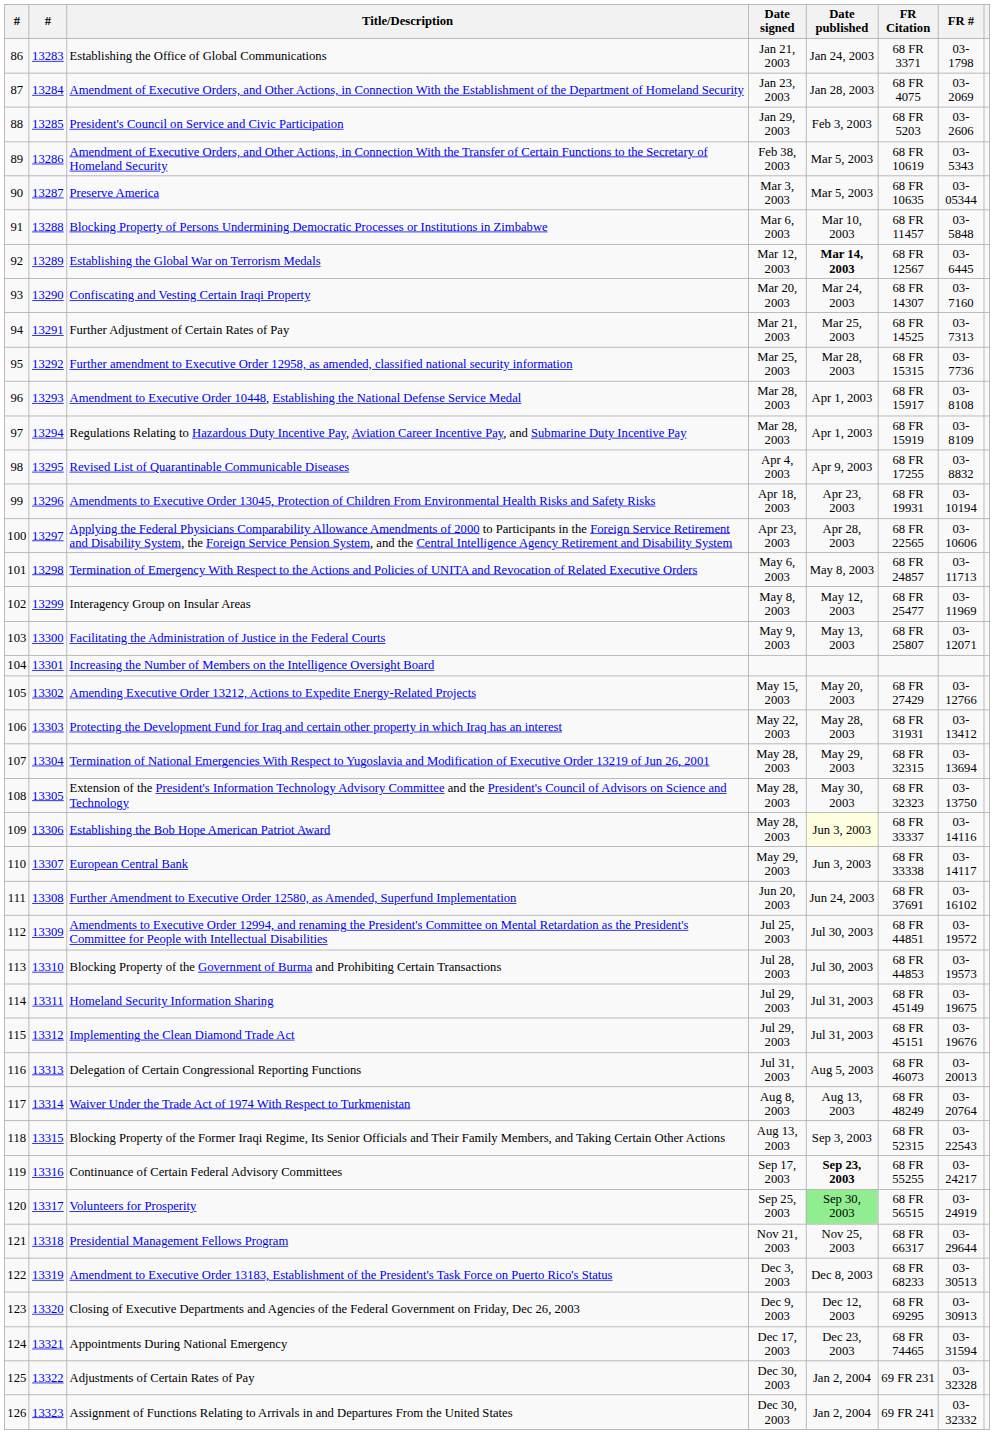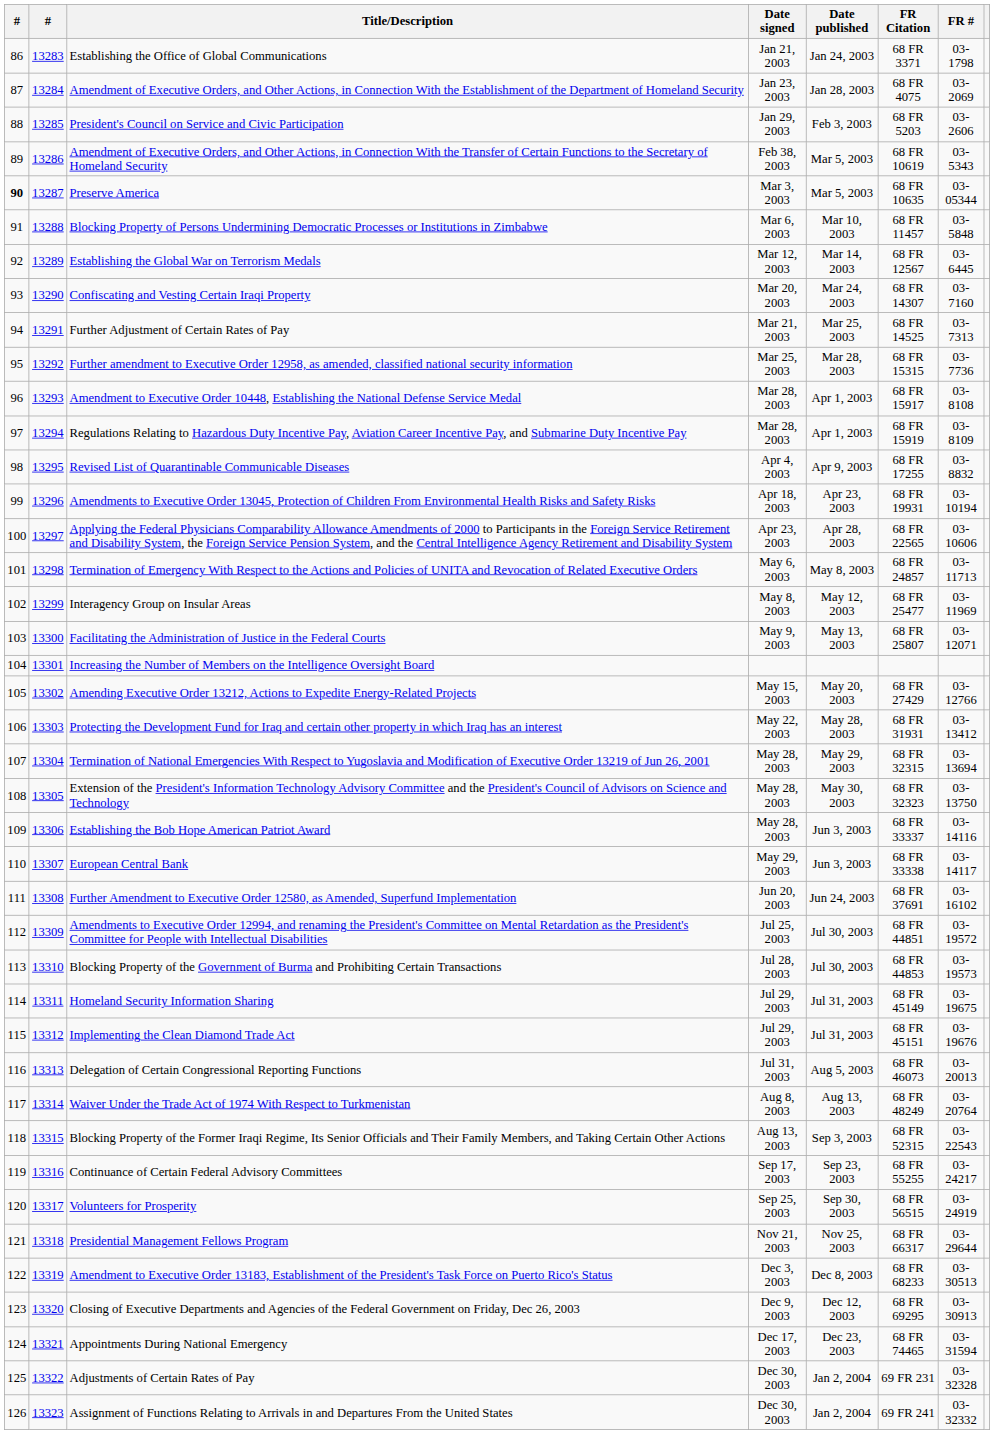(17, 192) normal -> (17, 192) bold
(842, 261) bold -> (842, 261) normal
(842, 829) lightyellow background -> (842, 829) no background
(842, 1172) bold -> (842, 1172) normal
(842, 1206) lightgreen background -> (842, 1206) no background
